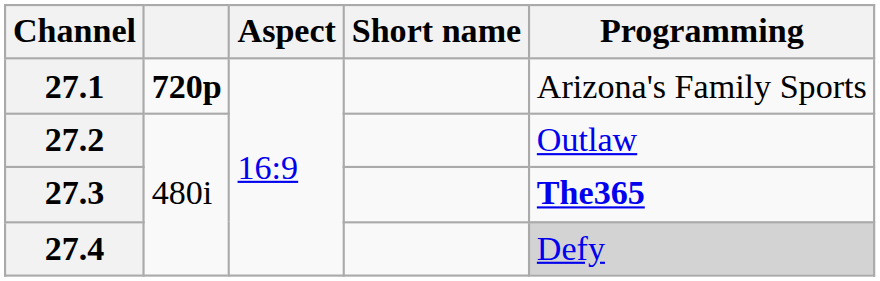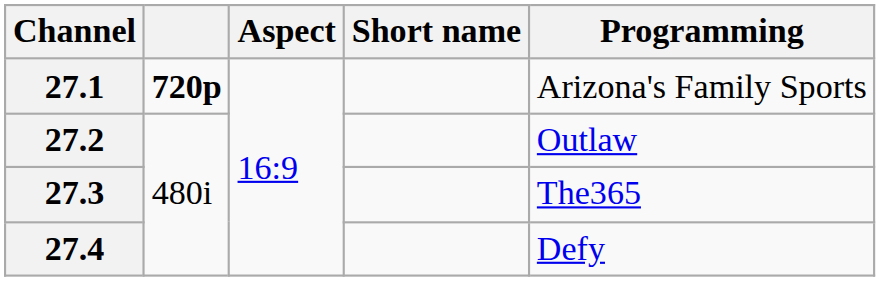(591, 193) bold -> (589, 193) normal
(571, 247) lightgrey background -> (571, 247) no background
